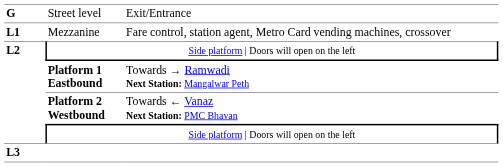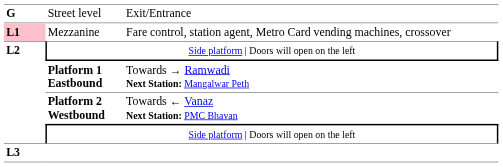(13, 32) no background -> (13, 32) pink background
